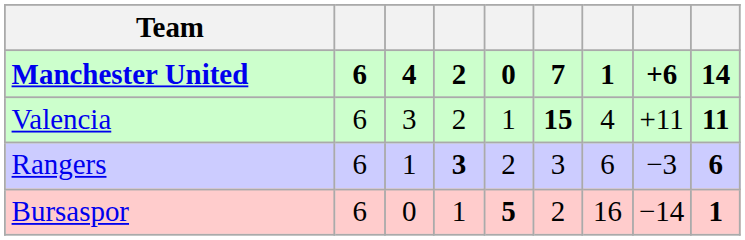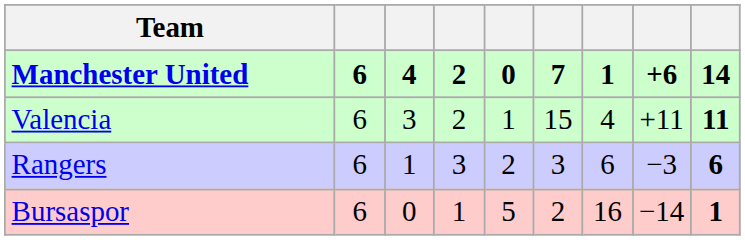(558, 119) bold -> (558, 119) normal
(459, 165) bold -> (459, 165) normal
(508, 211) bold -> (508, 211) normal
